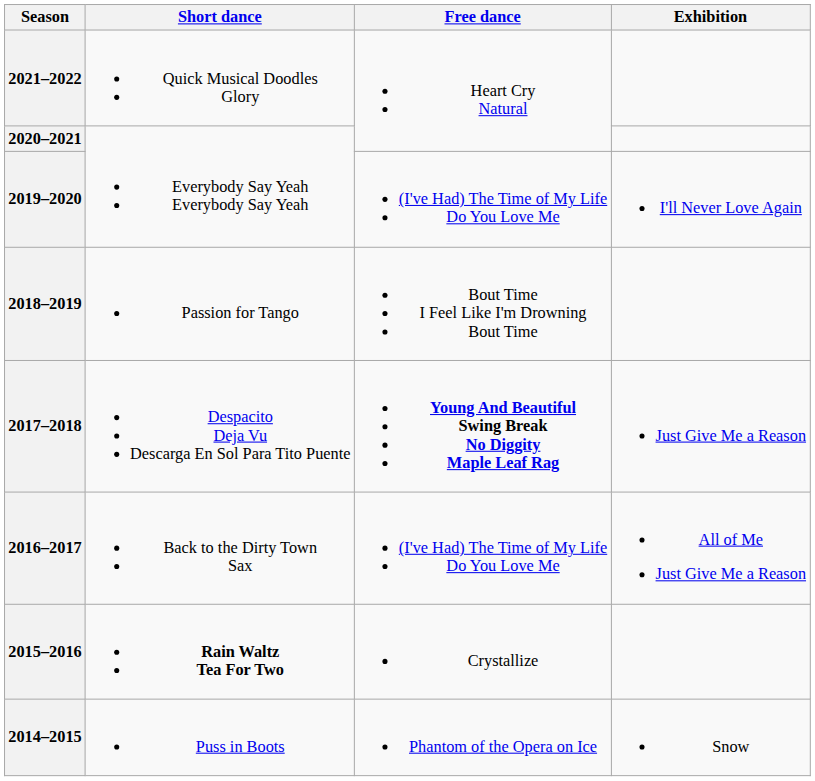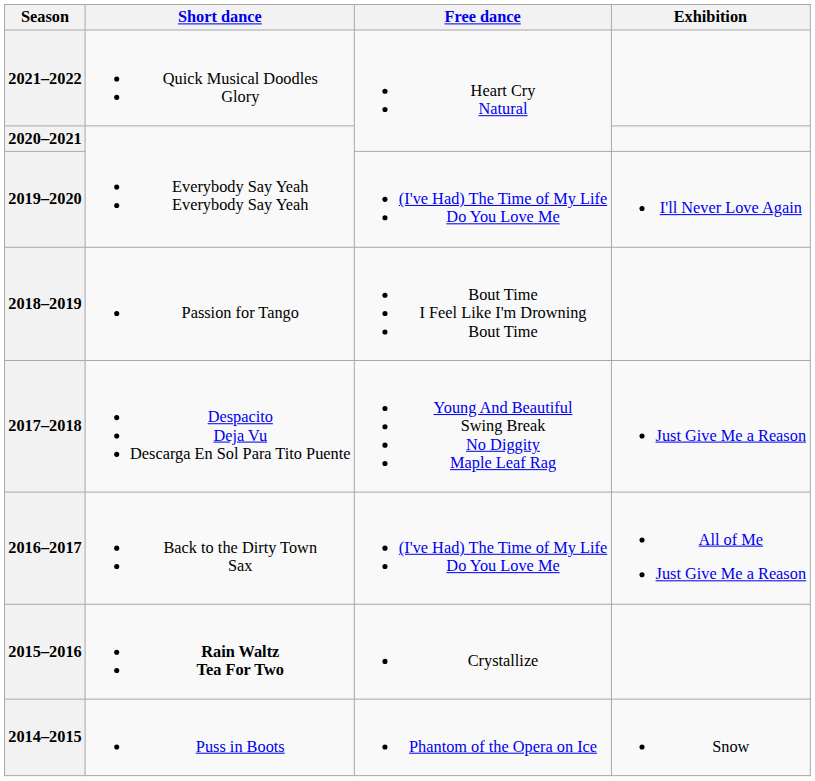(483, 436) bold -> (483, 436) normal
